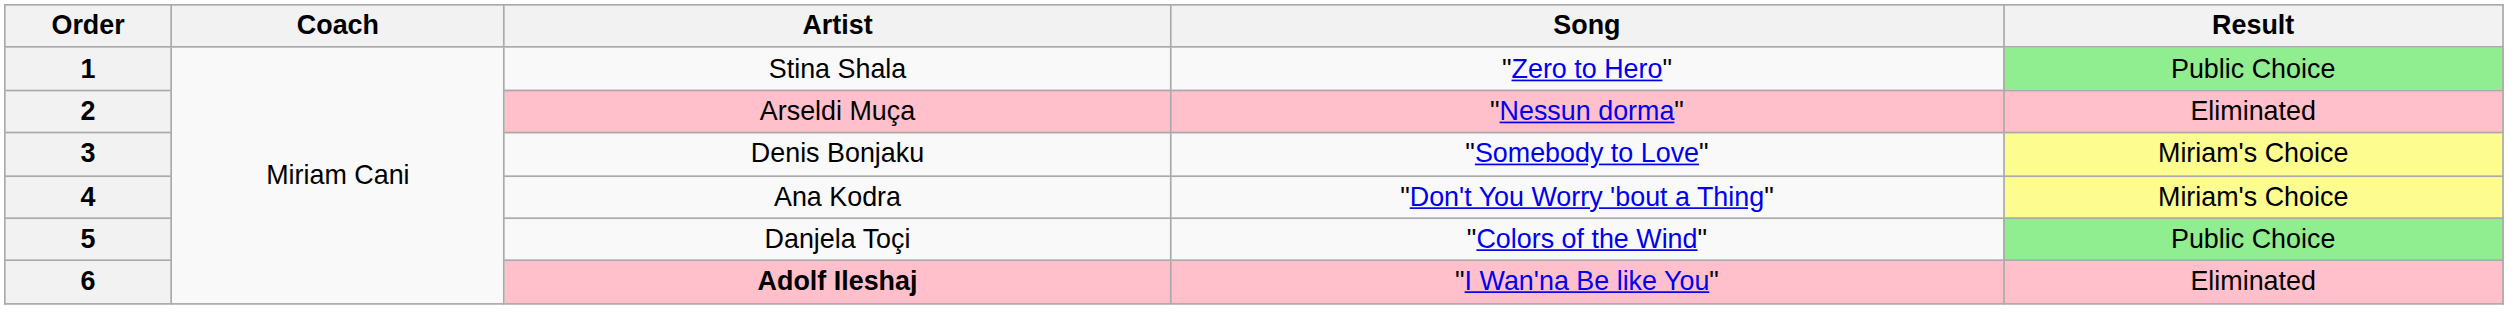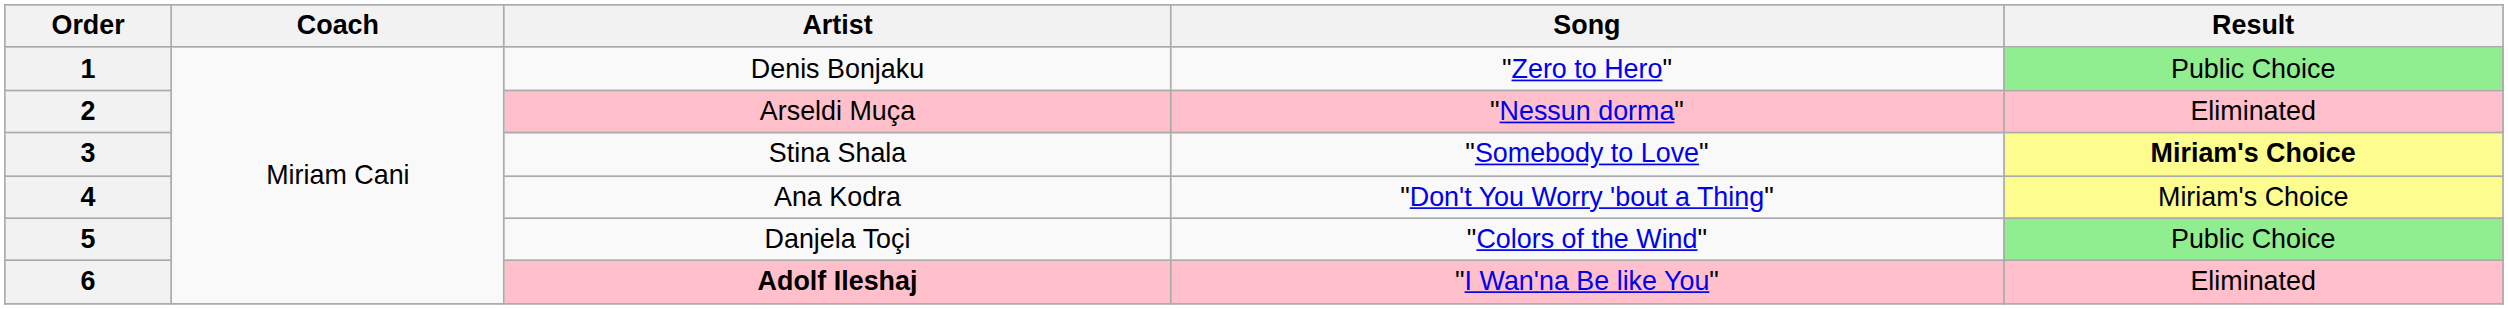(838, 68) Stina Shala -> (838, 68) Denis Bonjaku
(838, 153) Denis Bonjaku -> (838, 153) Stina Shala
(2253, 153) normal -> (2253, 153) bold
